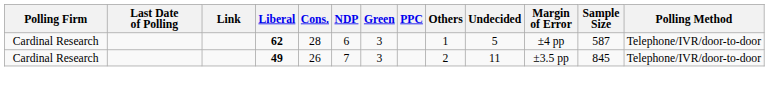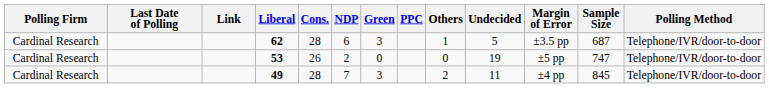(551, 41) ±4 pp -> (551, 41) ±3.5 pp
(601, 41) 587 -> (601, 41) 687
+ row: (277, 58)
(315, 58) 26 -> (315, 75) 28
(551, 58) ±3.5 pp -> (551, 75) ±4 pp
